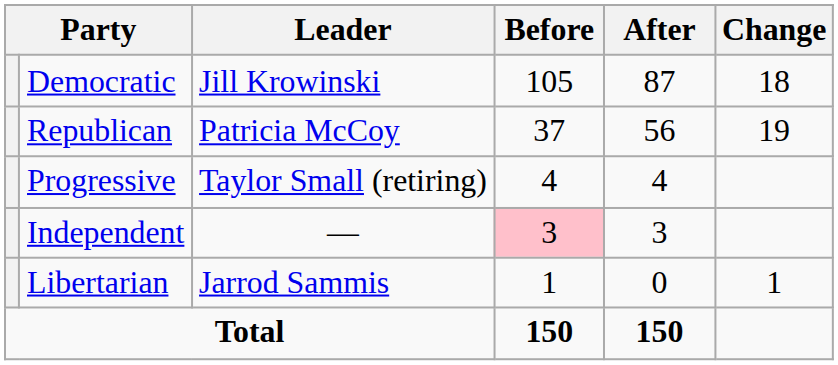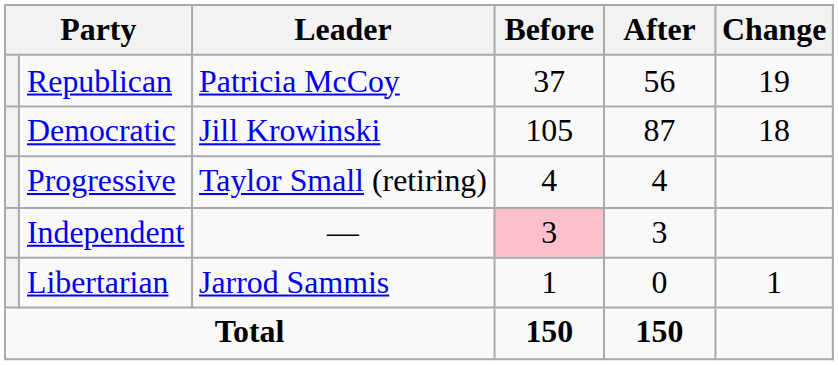rows swapped: (101, 80) <-> (100, 130)
